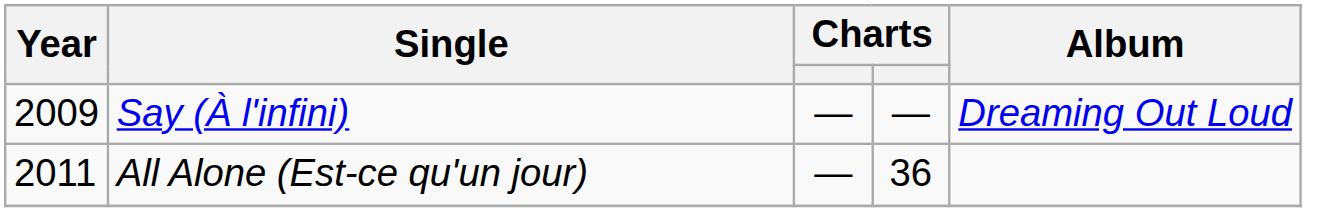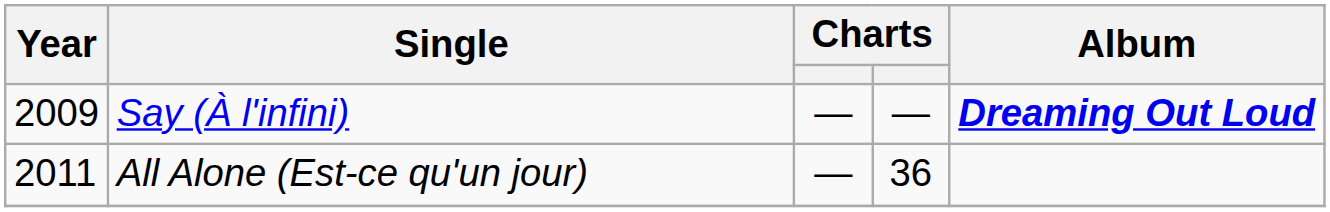(1125, 113) normal -> (1137, 113) bold
